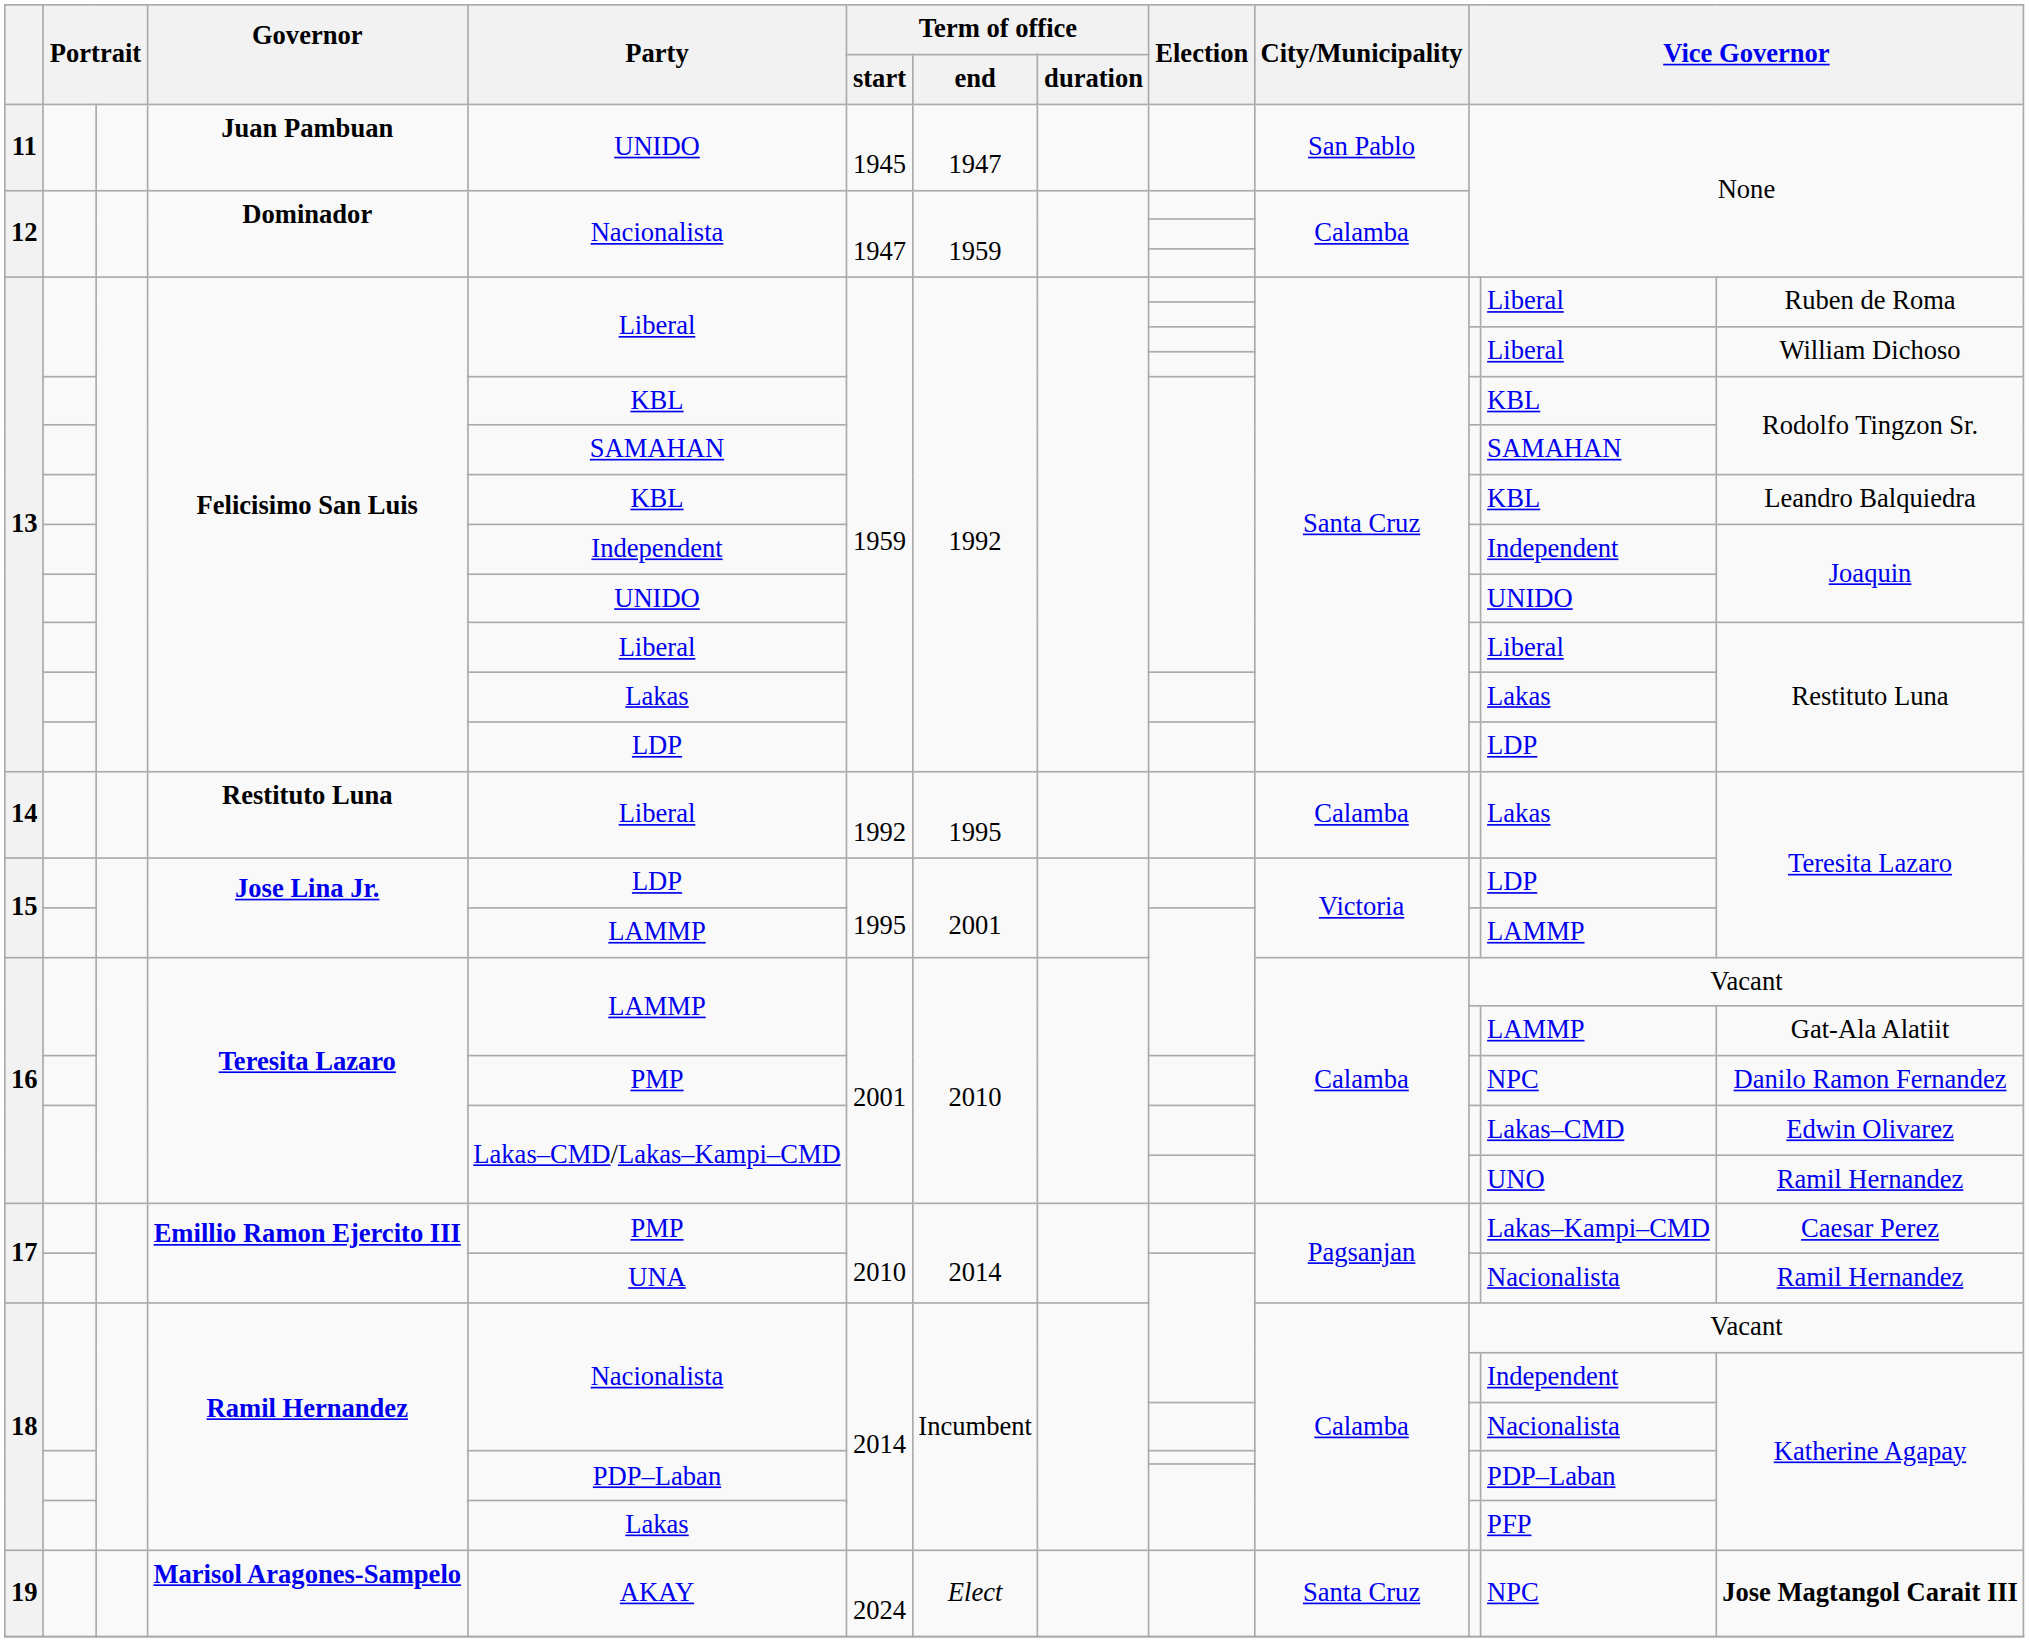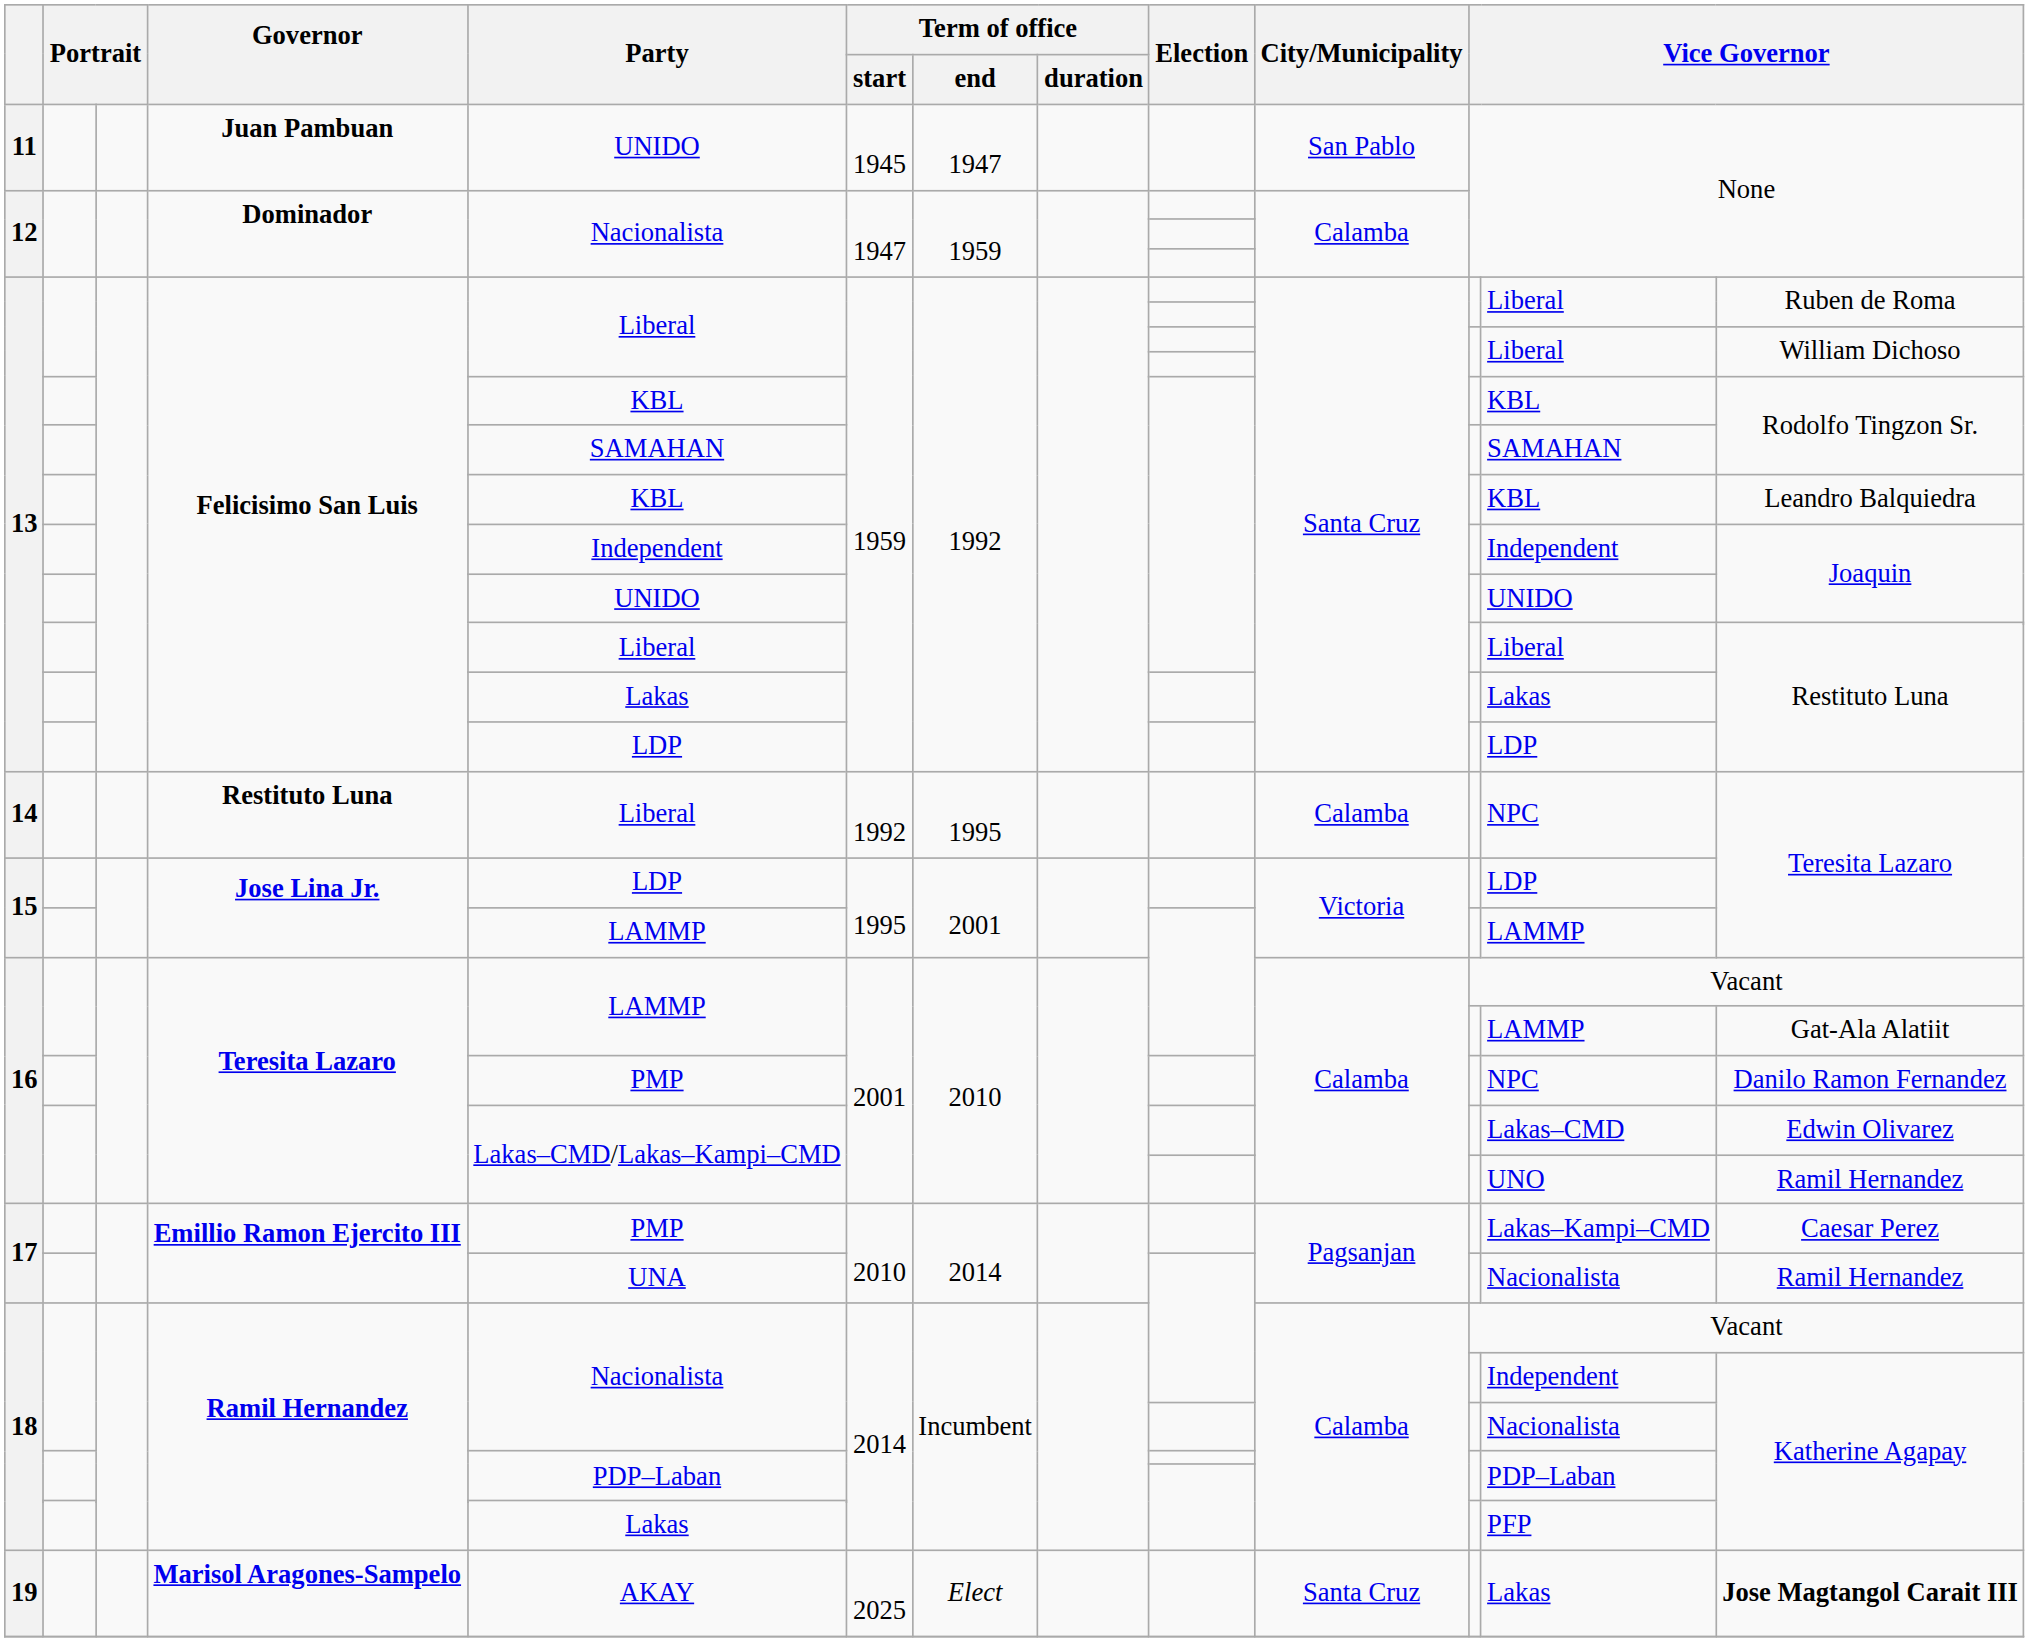(1519, 813) Lakas -> (1513, 813) NPC
(879, 1611) 2024 -> (879, 1611) 2025
(1513, 1592) NPC -> (1519, 1592) Lakas
